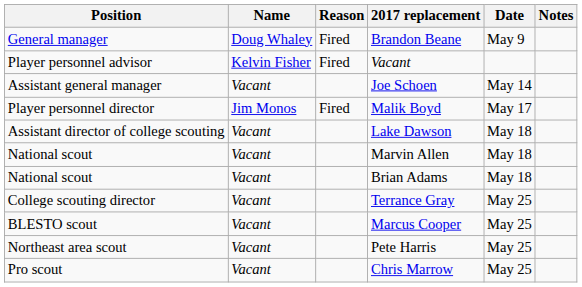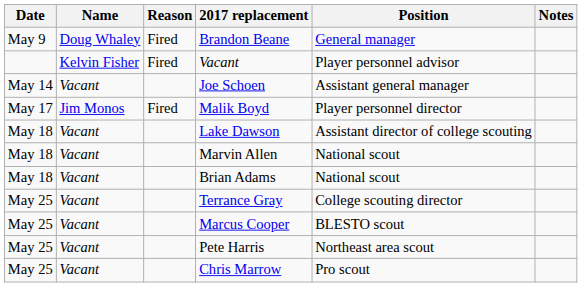columns swapped: (116, 16) <-> (509, 16)
